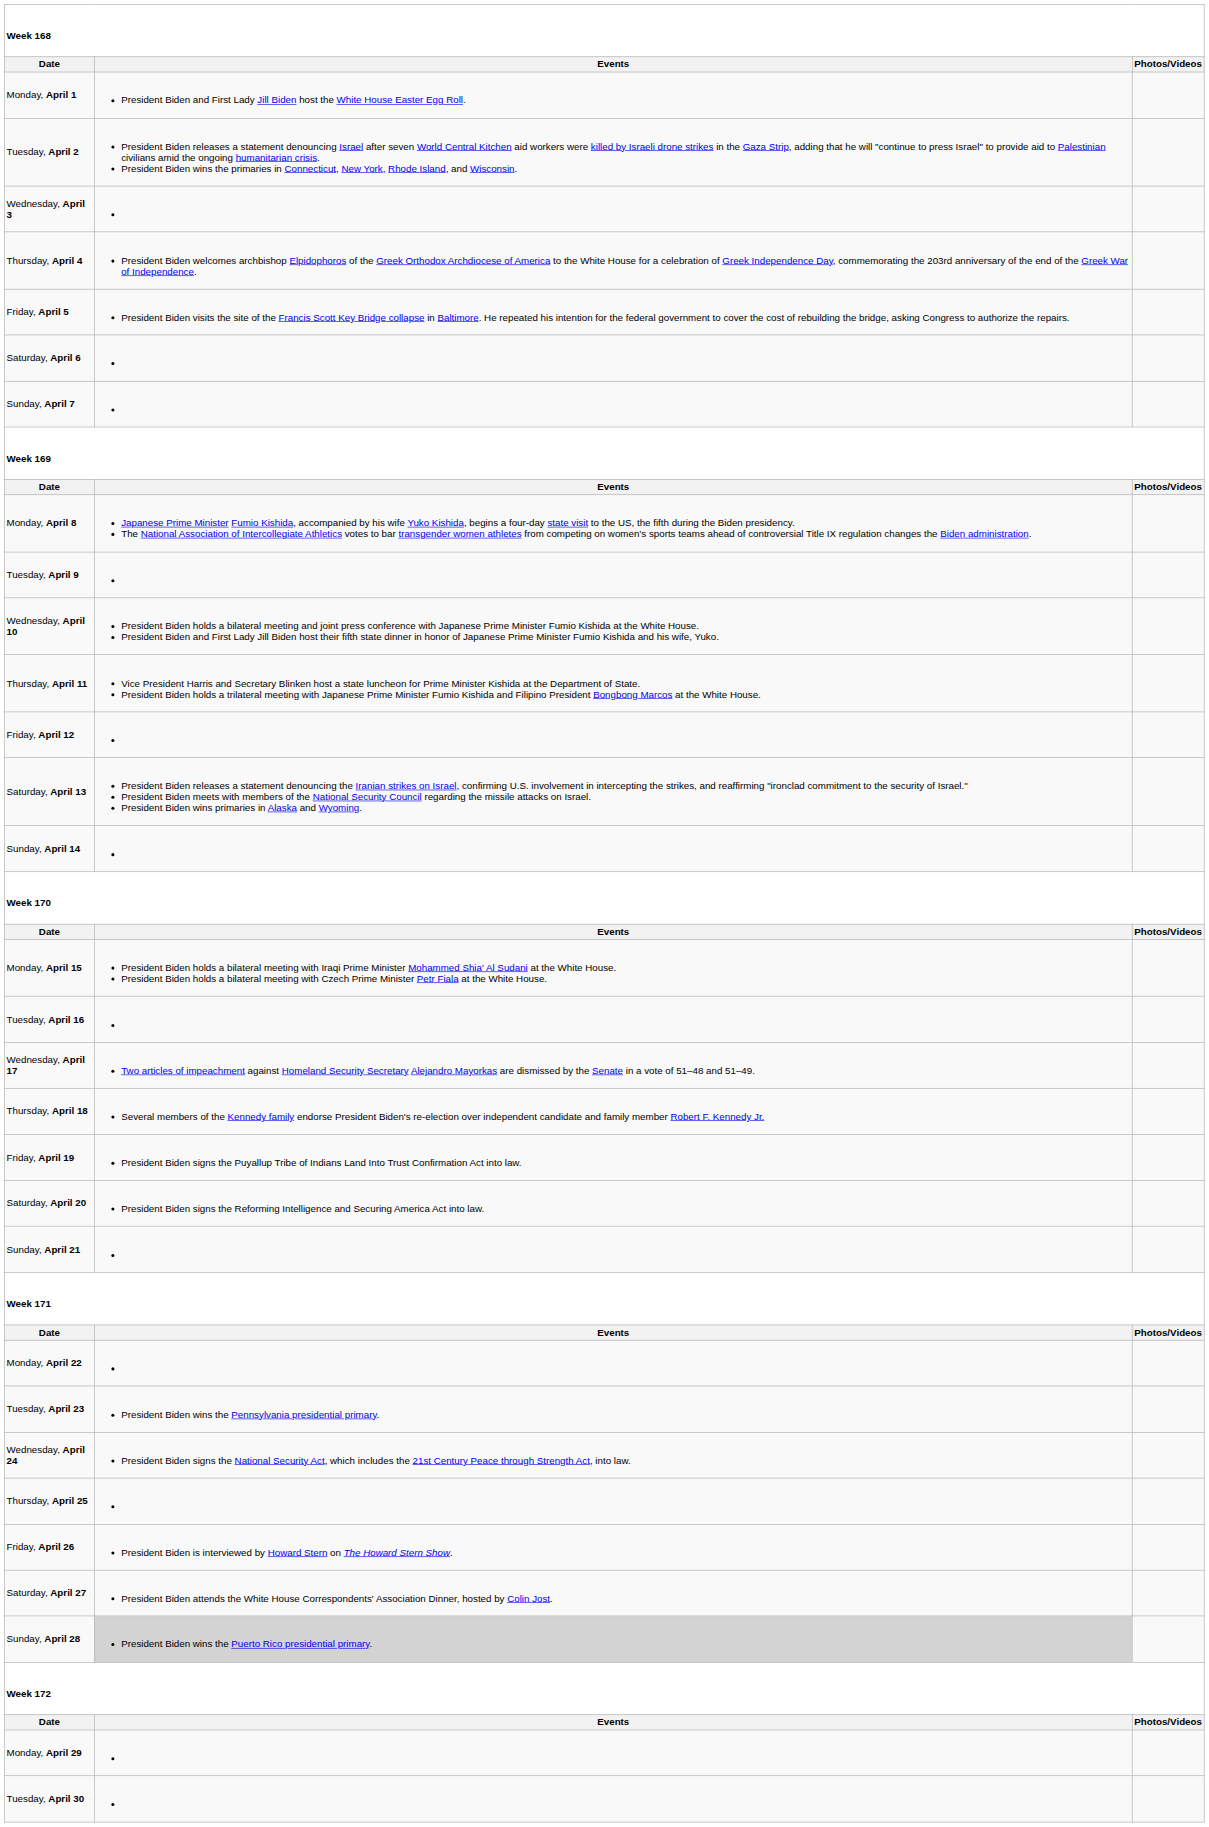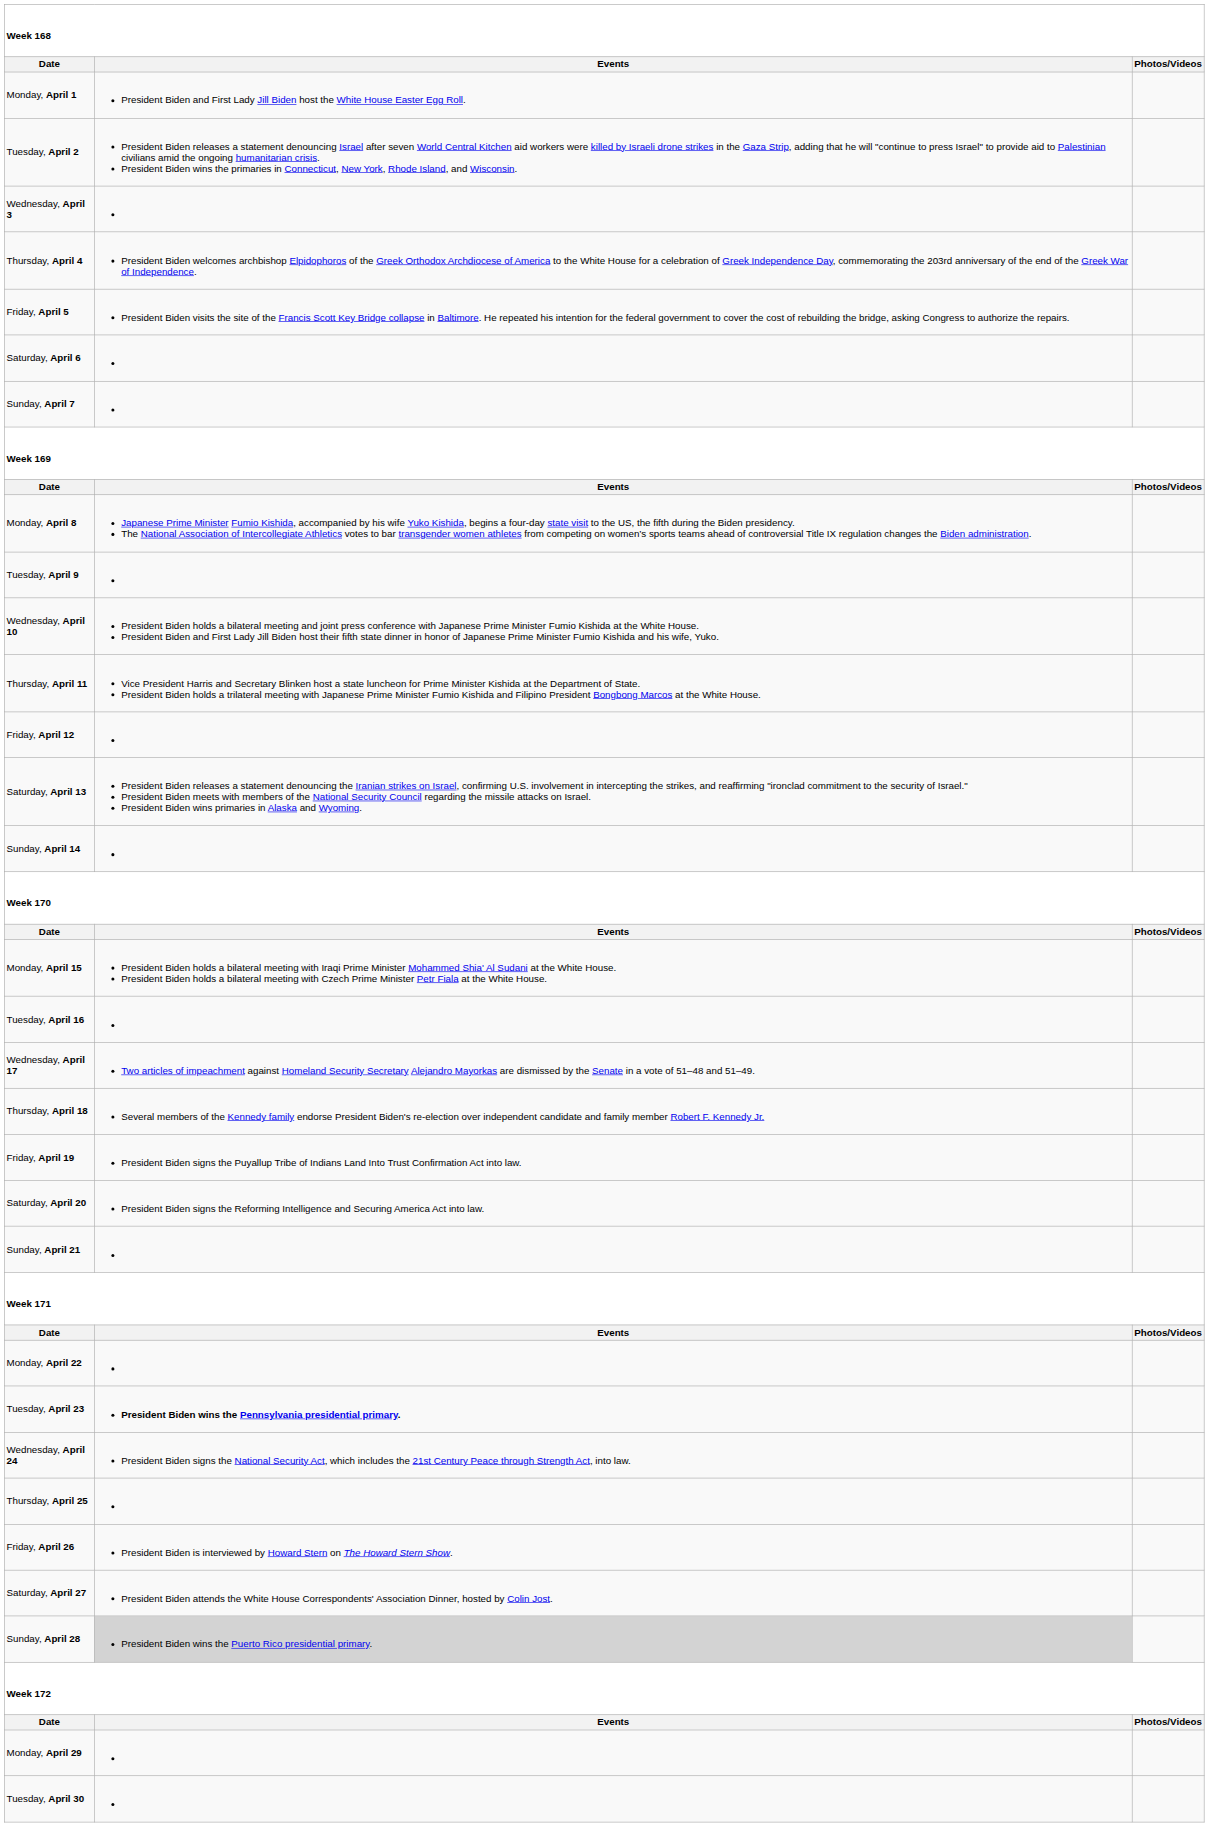(613, 1415) normal -> (613, 1415) bold
